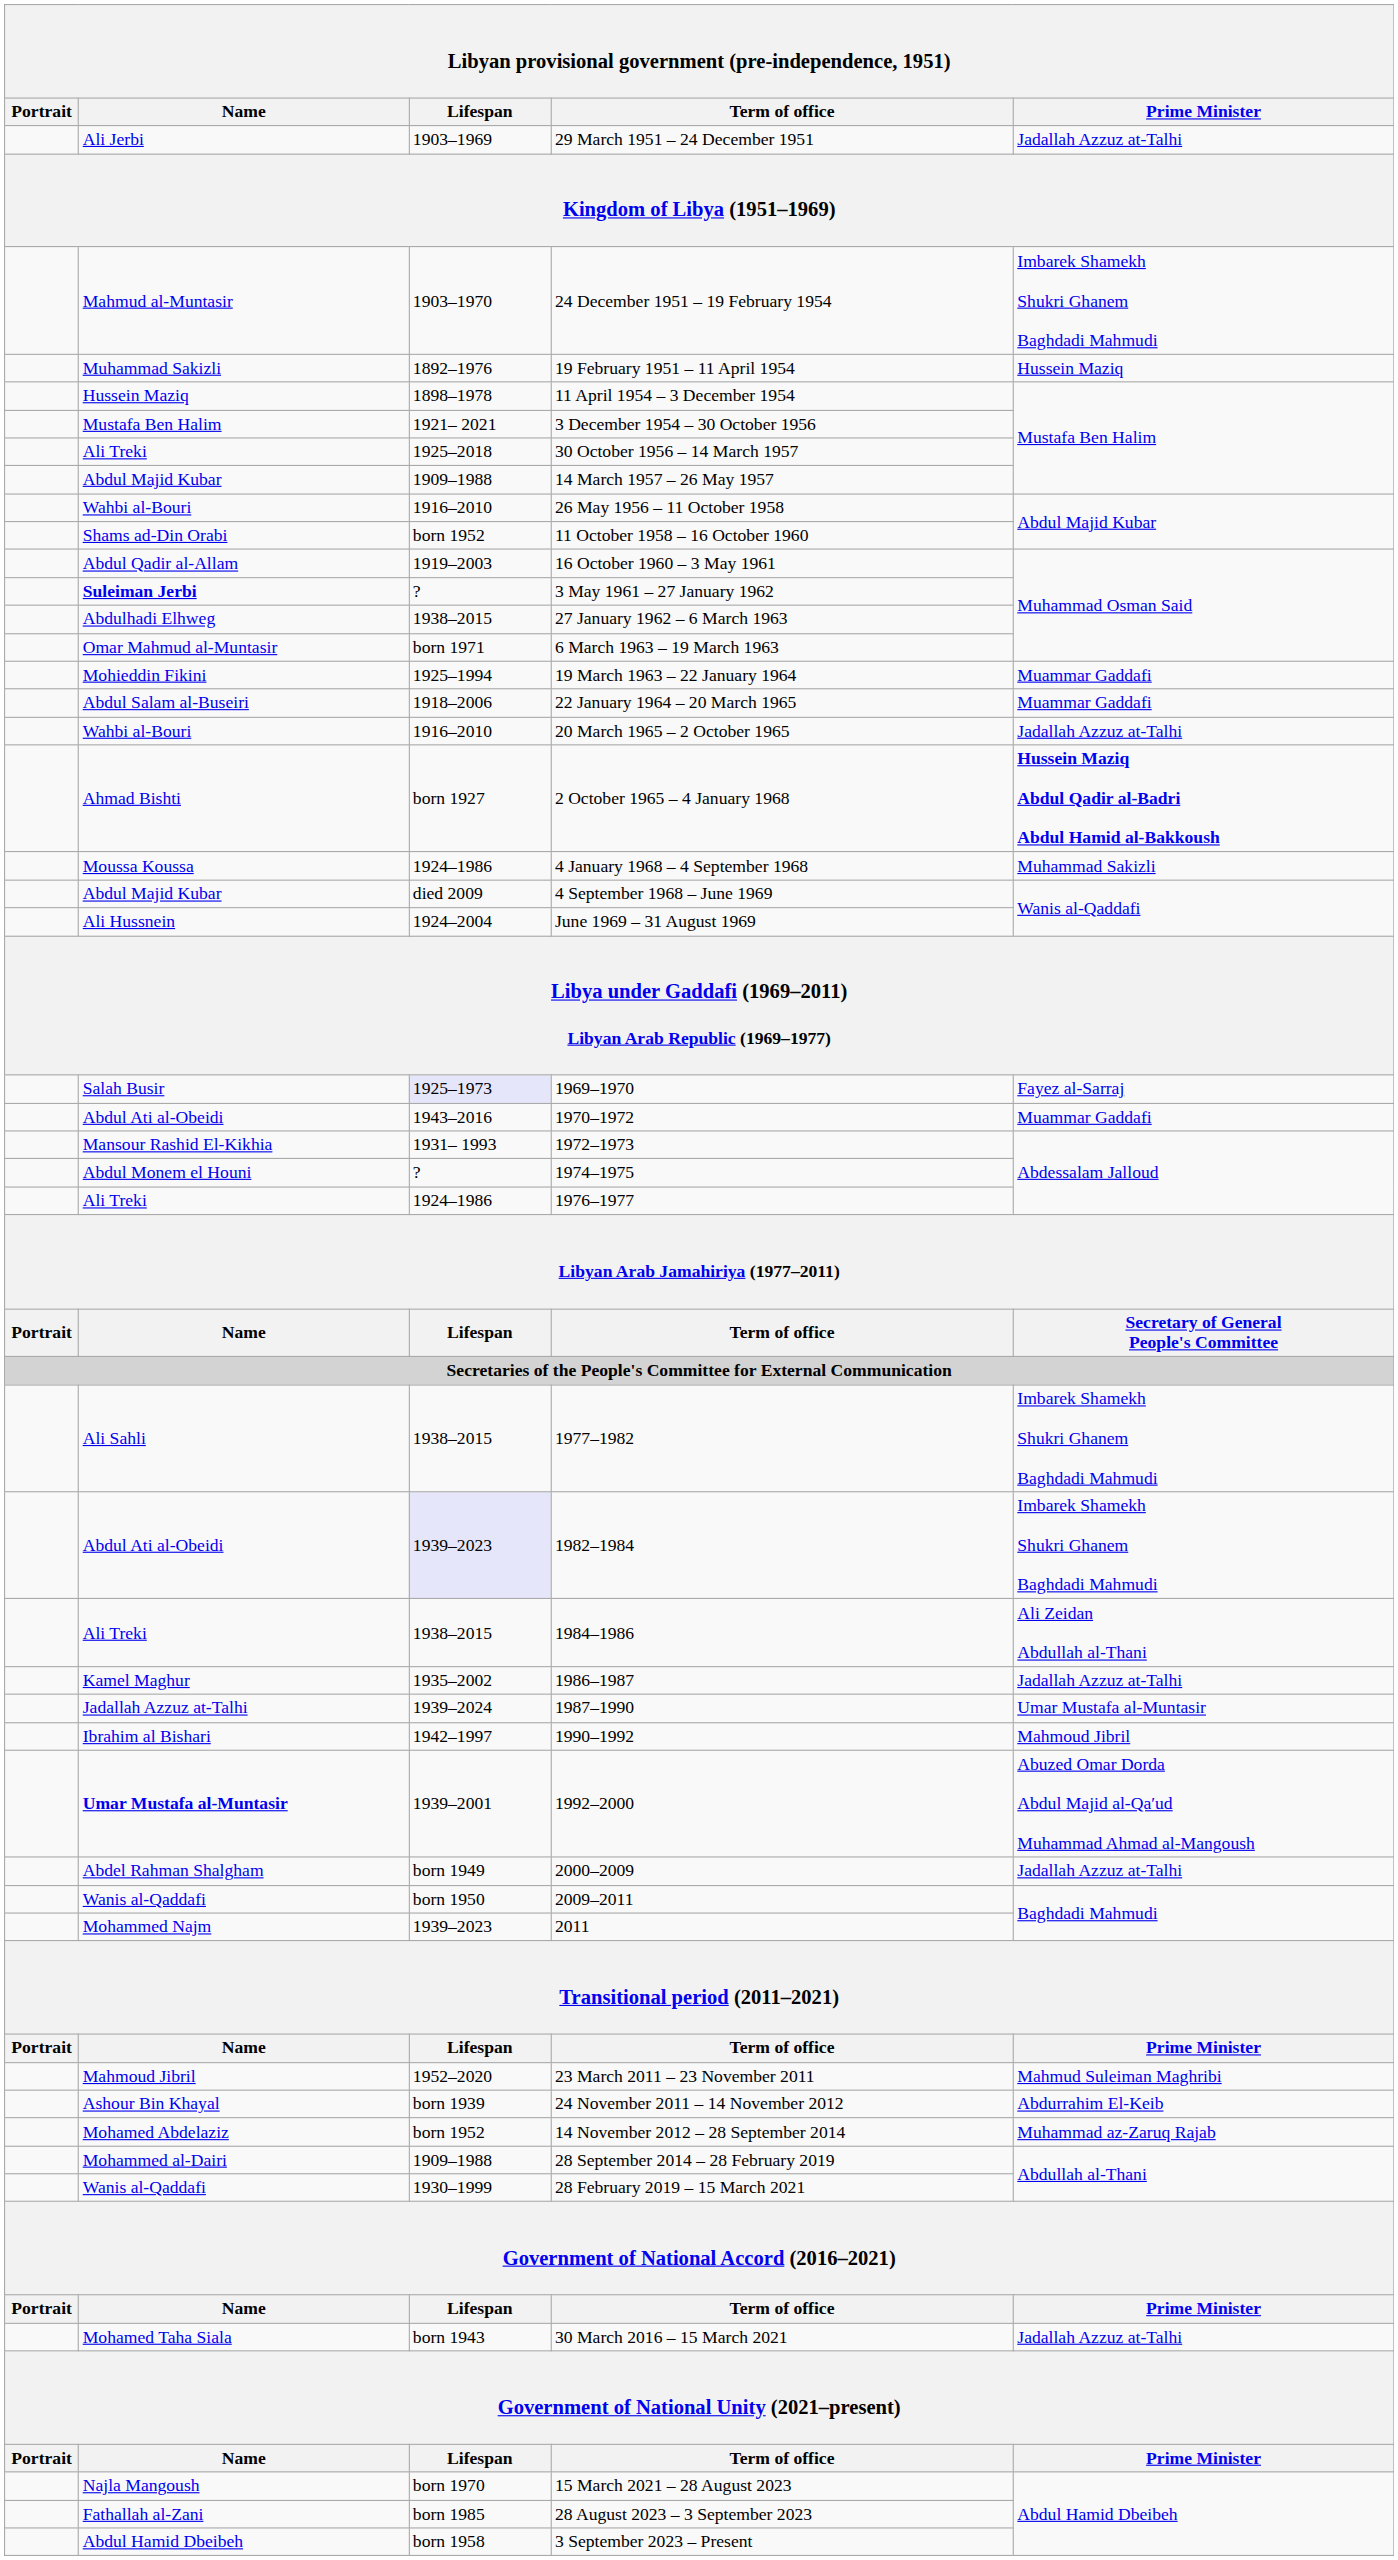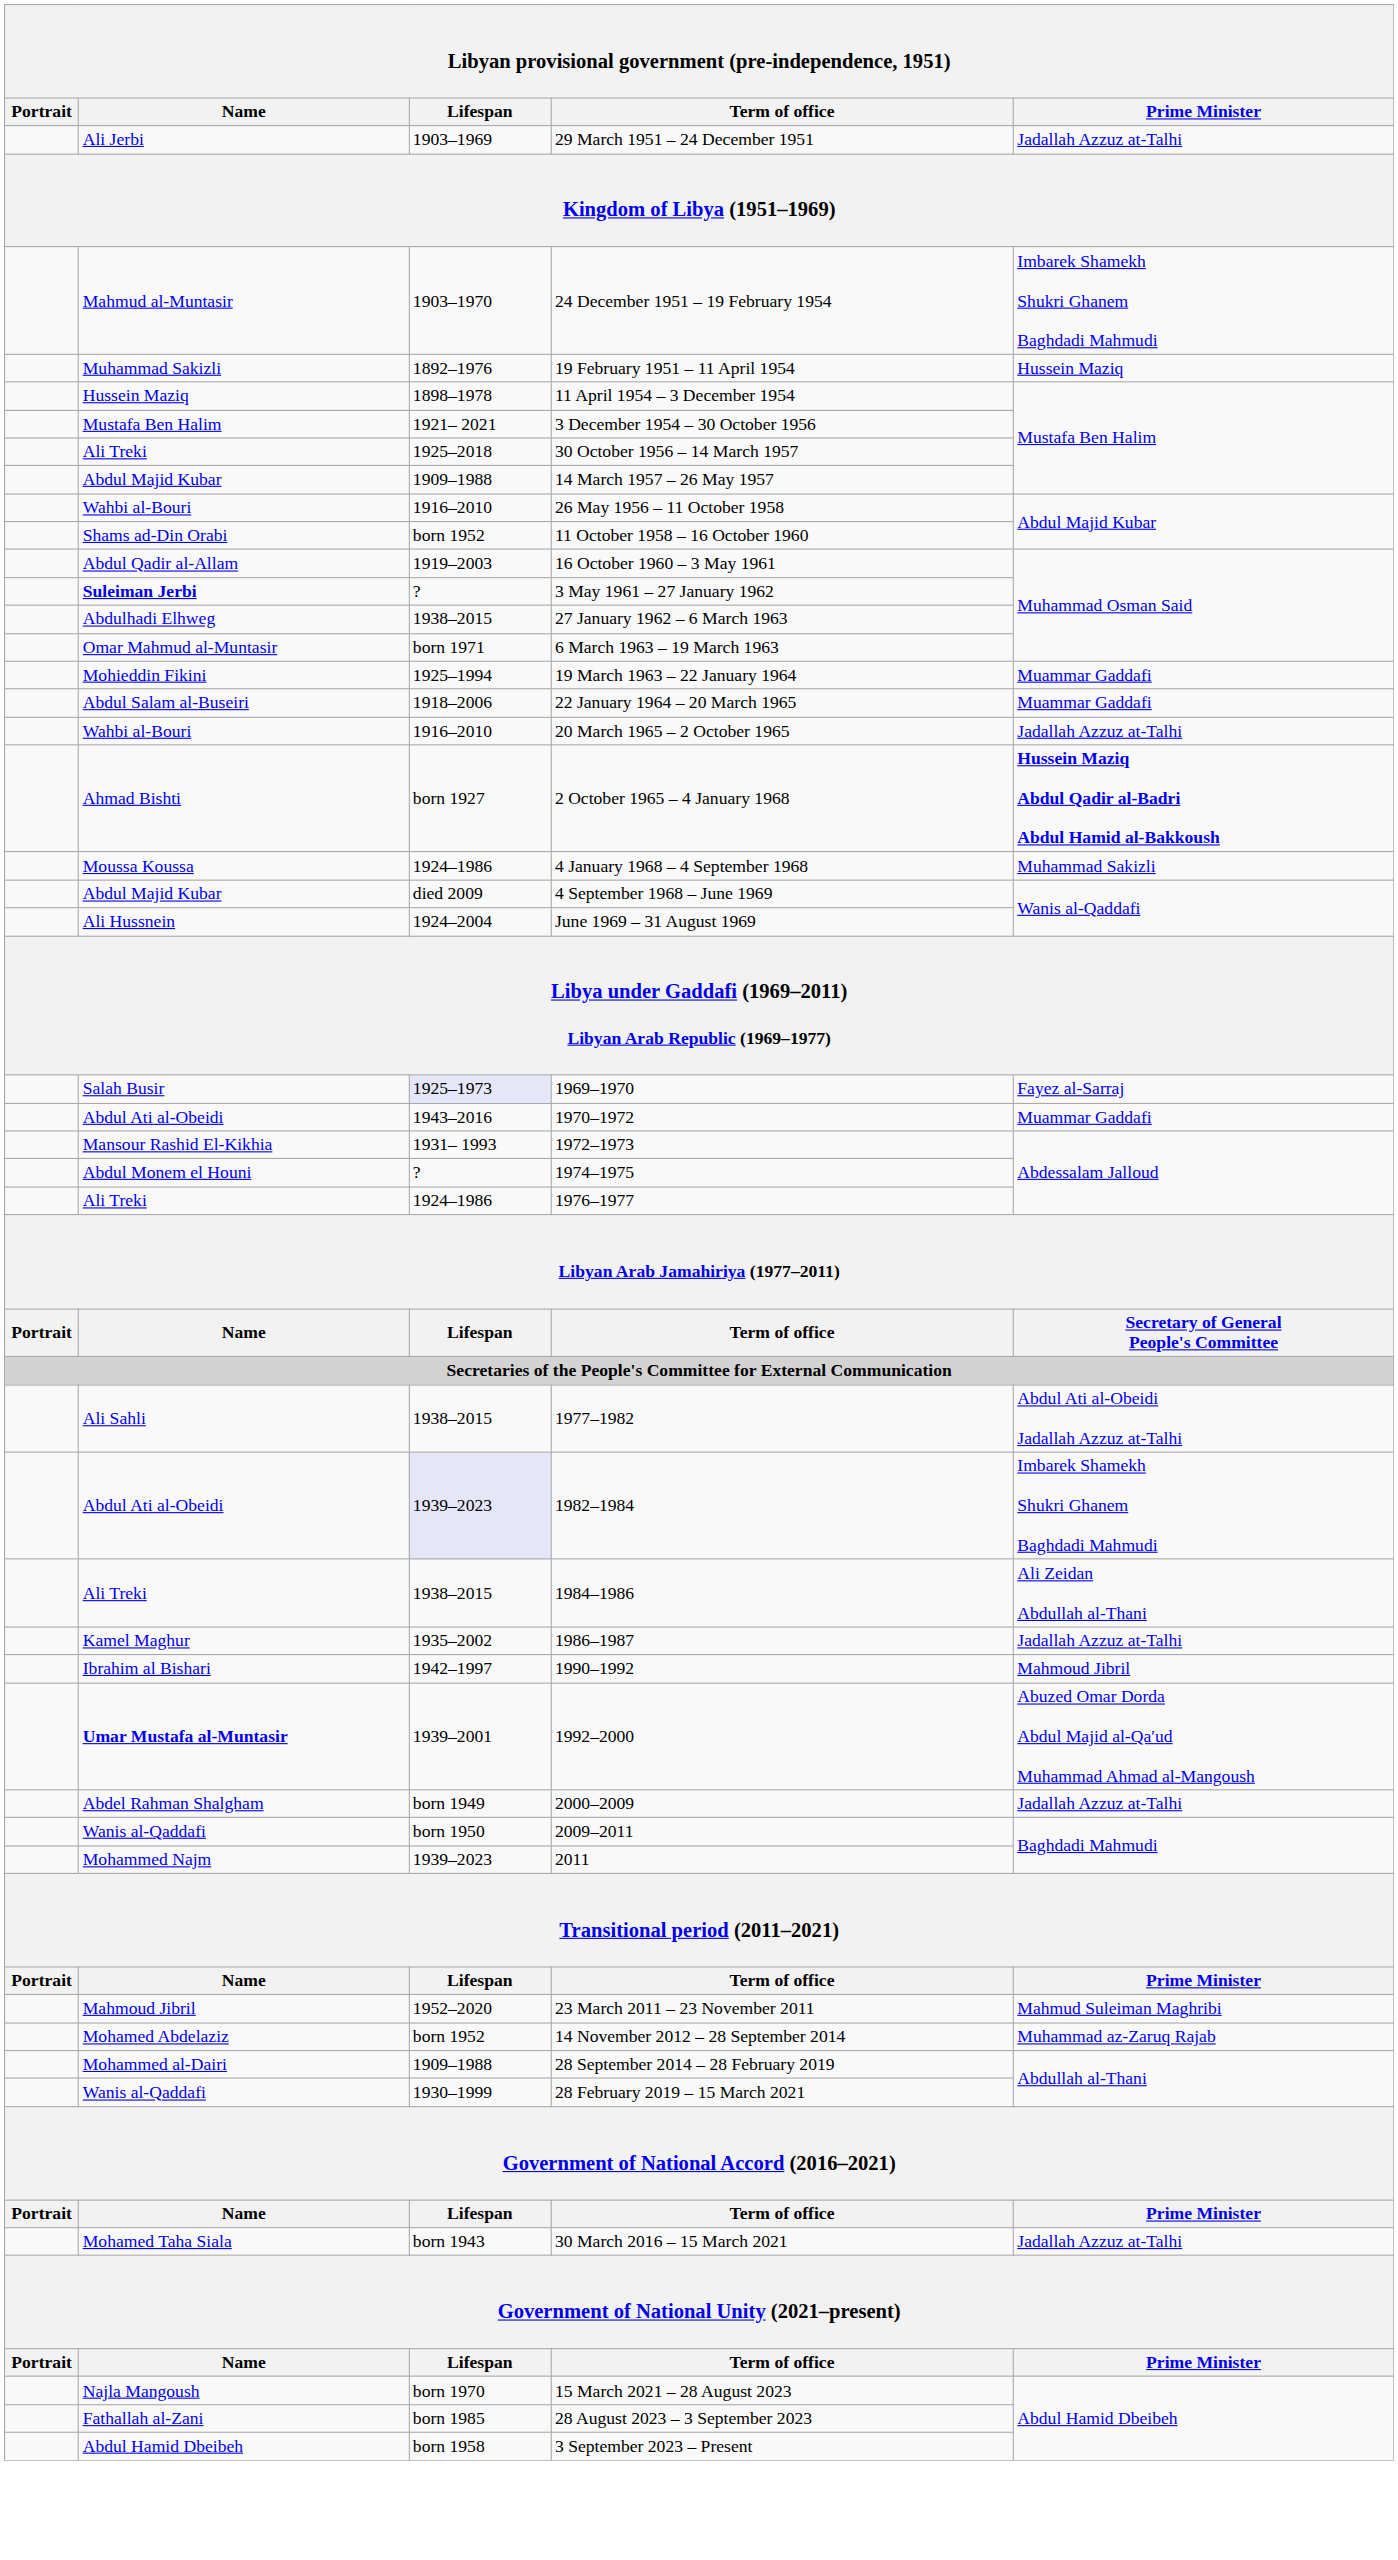(1087, 1438) Imbarek Shamekh Shukri Ghanem Baghdadi Mahmudi -> (1100, 1418) Abdul Ati al-Obeidi Jadallah Azzuz at-Talhi
- row: (595, 1708)
- row: (699, 2104)
